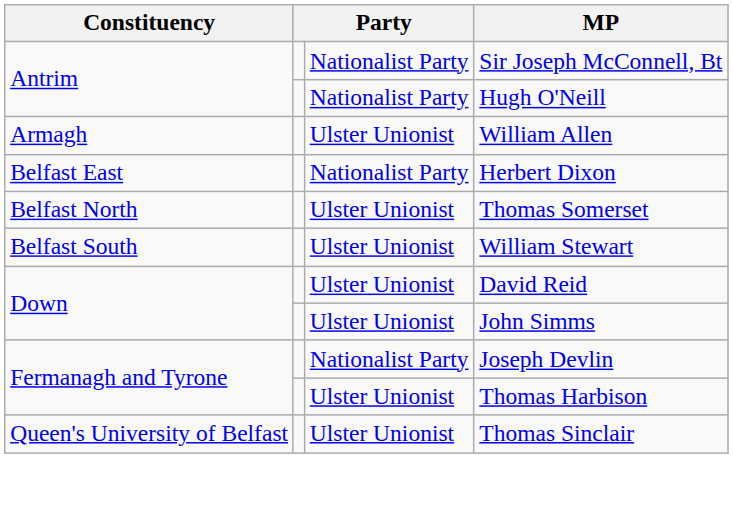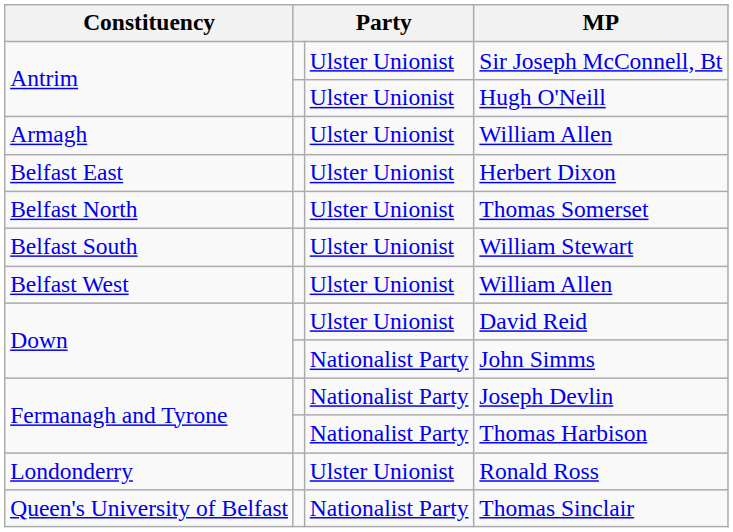(389, 60) Nationalist Party -> (382, 60) Ulster Unionist
(389, 97) Nationalist Party -> (382, 97) Ulster Unionist
(389, 172) Nationalist Party -> (382, 172) Ulster Unionist
+ row: (69, 284)
(382, 321) Ulster Unionist -> (389, 358) Nationalist Party
(382, 396) Ulster Unionist -> (389, 433) Nationalist Party
+ row: (72, 470)
(382, 433) Ulster Unionist -> (389, 508) Nationalist Party
